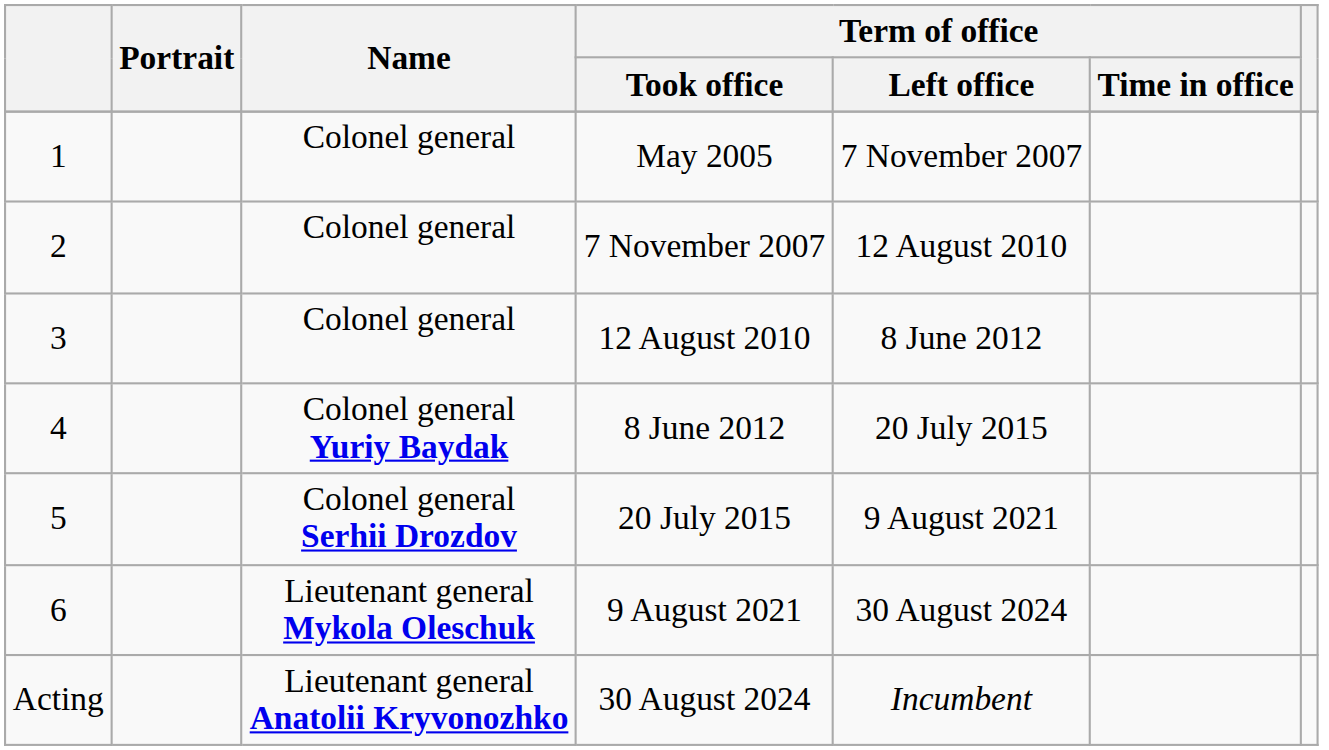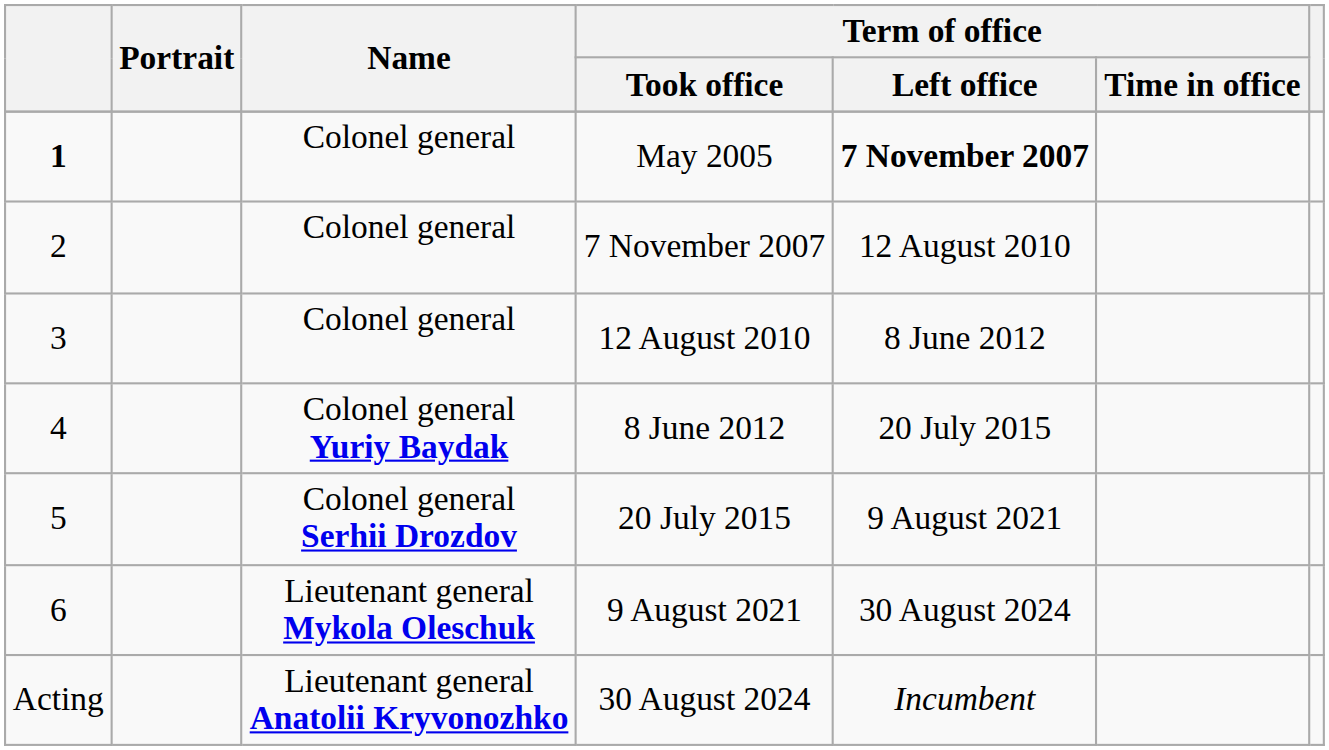(58, 155) normal -> (58, 155) bold
(961, 155) normal -> (965, 155) bold
